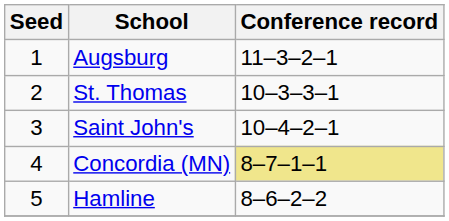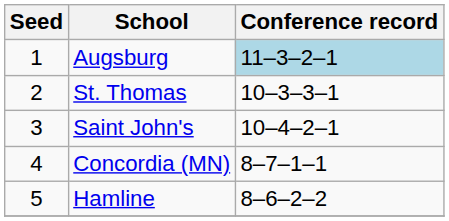(289, 57) no background -> (289, 57) lightblue background
(284, 163) khaki background -> (284, 163) no background
